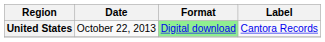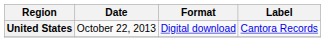(198, 28) lightgreen background -> (198, 28) no background
